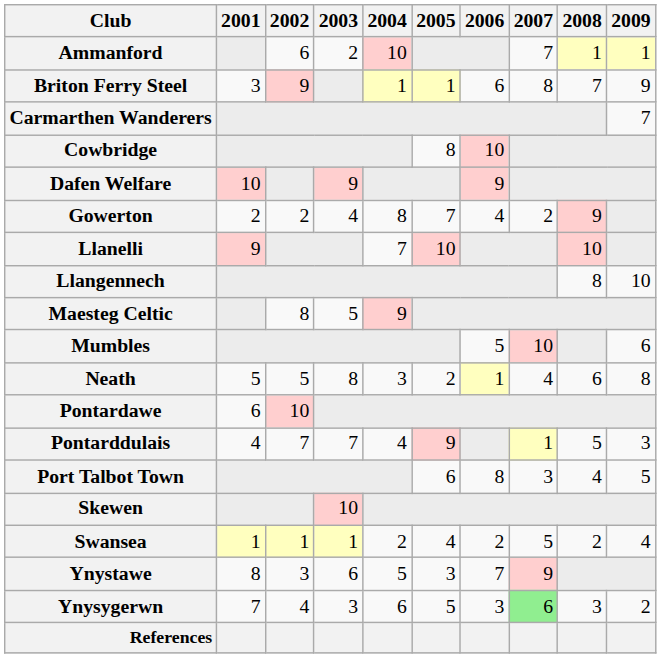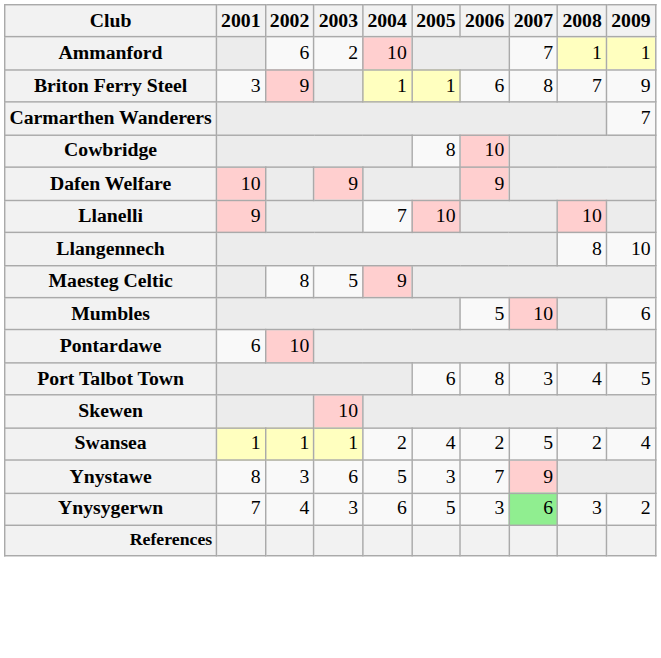- row: (111, 215)
- row: (111, 378)
- row: (111, 443)
